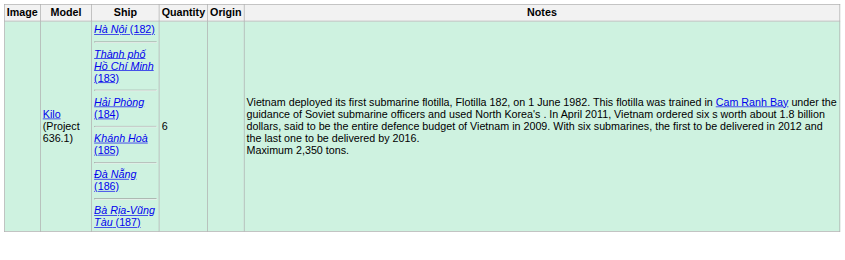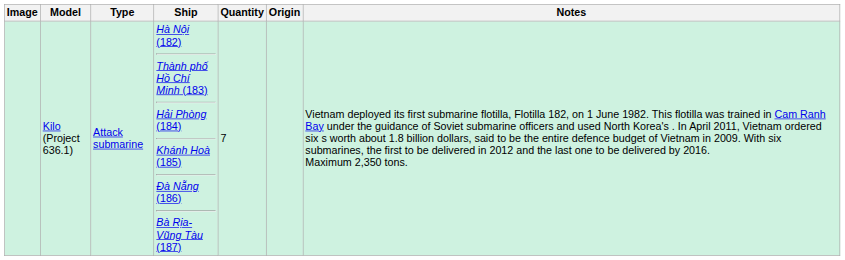+ column: (122, 13)
(165, 126) 6 -> (223, 138) 7
